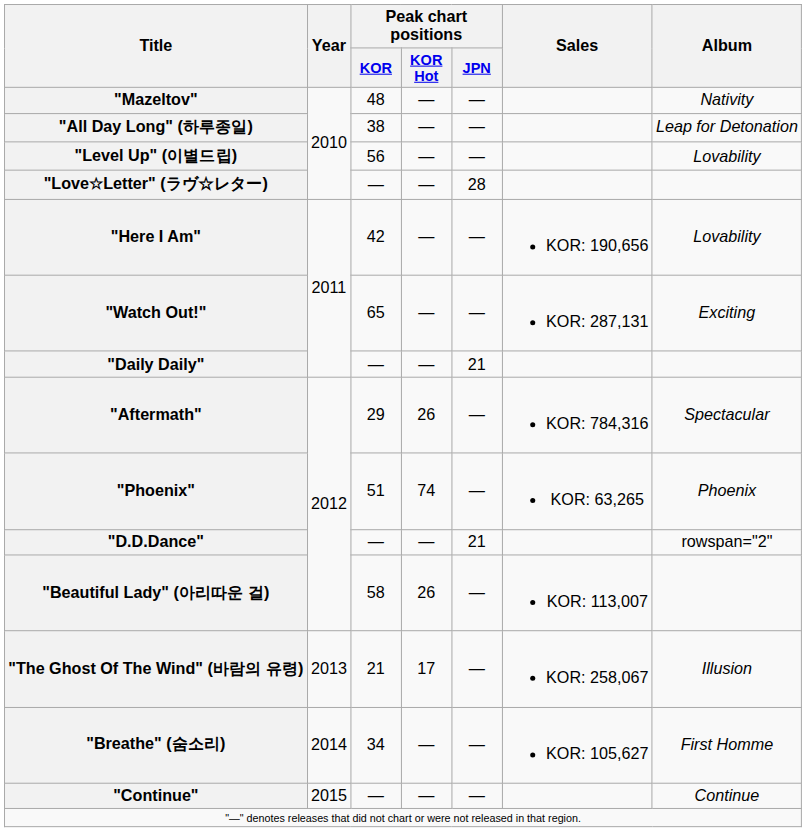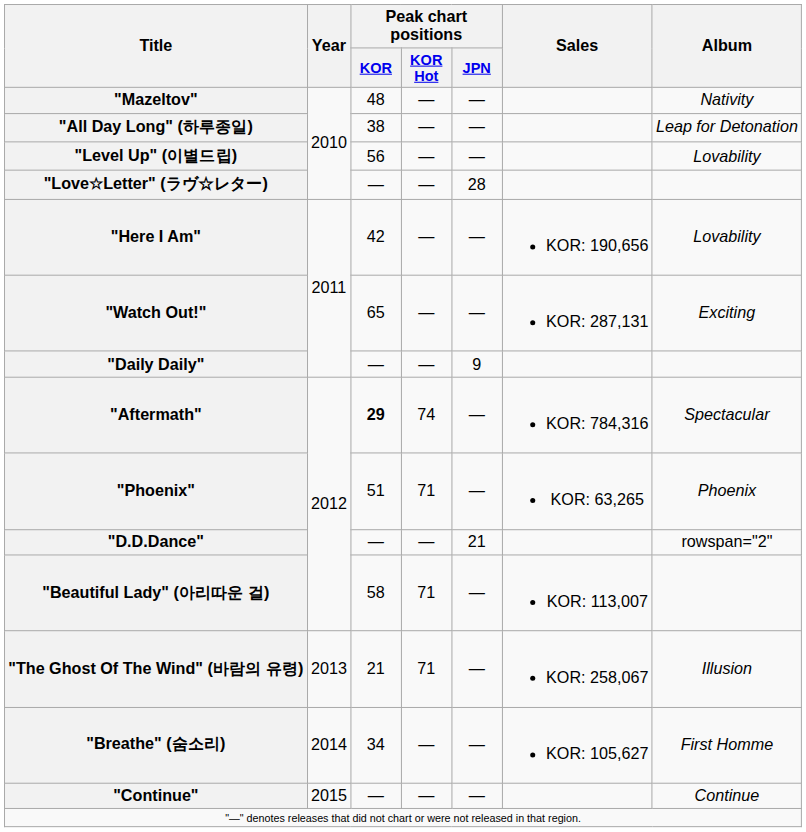(477, 364) 21 -> (477, 364) 9
(376, 415) normal -> (376, 415) bold
(426, 415) 26 -> (426, 415) 74
(426, 491) 74 -> (426, 491) 71
(426, 592) 26 -> (426, 592) 71
(426, 669) 17 -> (426, 669) 71
